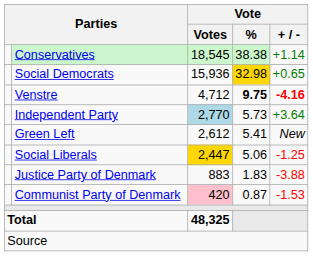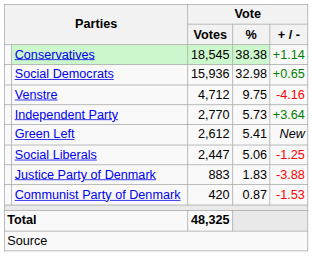(251, 74) gold background -> (251, 74) no background
(255, 94) bold -> (255, 94) normal
(290, 94) bold -> (290, 94) normal
(214, 114) lightblue background -> (214, 114) no background
(214, 154) gold background -> (214, 154) no background
(219, 194) pink background -> (219, 194) no background
